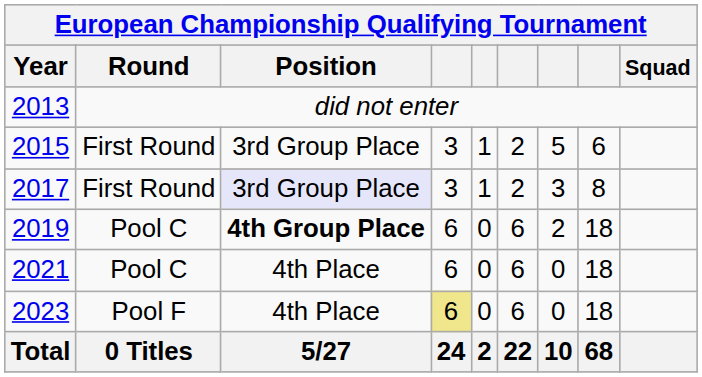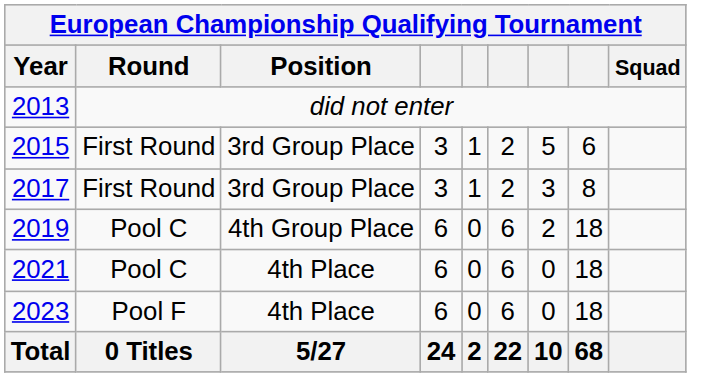(326, 188) lavender background -> (321, 188) no background
(326, 229) bold -> (321, 229) normal
(451, 310) khaki background -> (441, 310) no background
